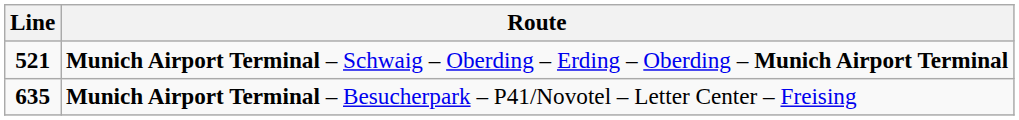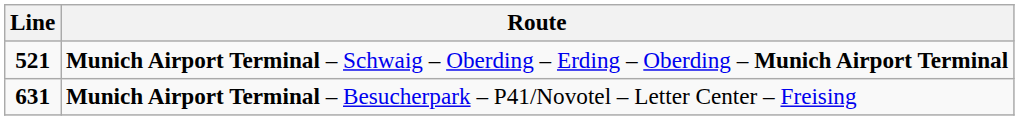(33, 96) 635 -> (33, 96) 631
